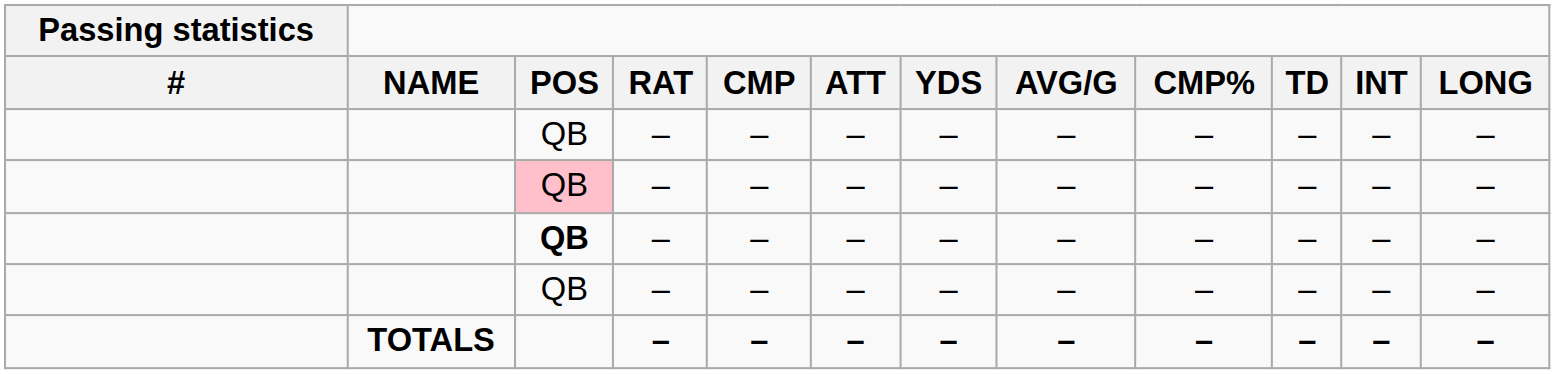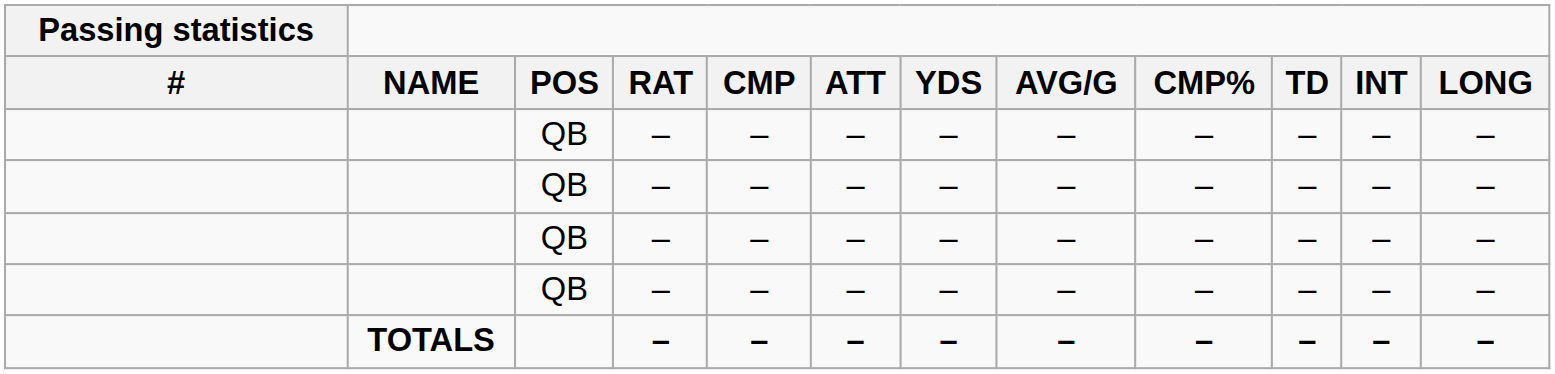(564, 185) pink background -> (564, 185) no background
(564, 237) bold -> (564, 237) normal
